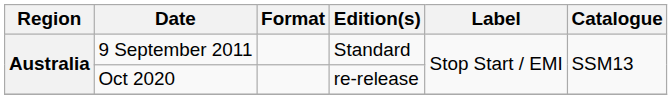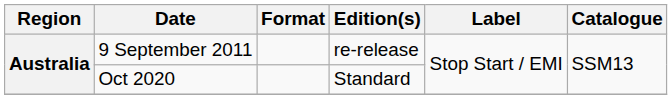(372, 49) Standard -> (376, 49) re-release
(376, 79) re-release -> (372, 79) Standard
